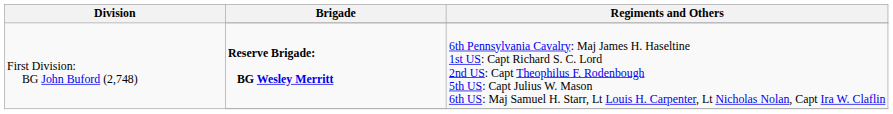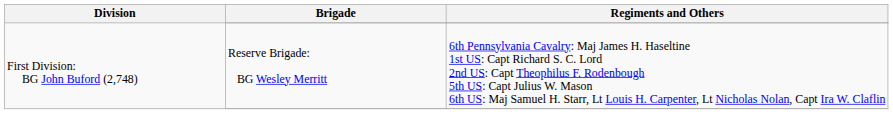(281, 65) bold -> (278, 65) normal
